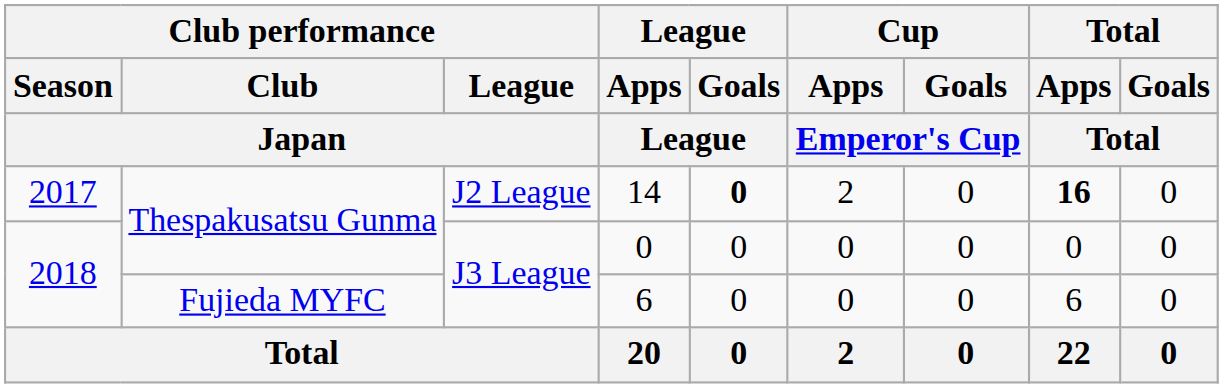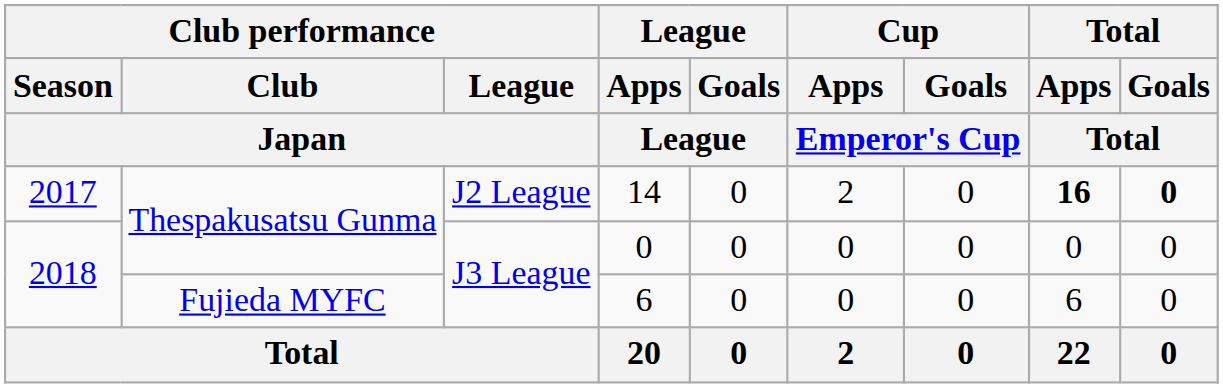(739, 192) bold -> (739, 192) normal
(1169, 192) normal -> (1169, 192) bold
